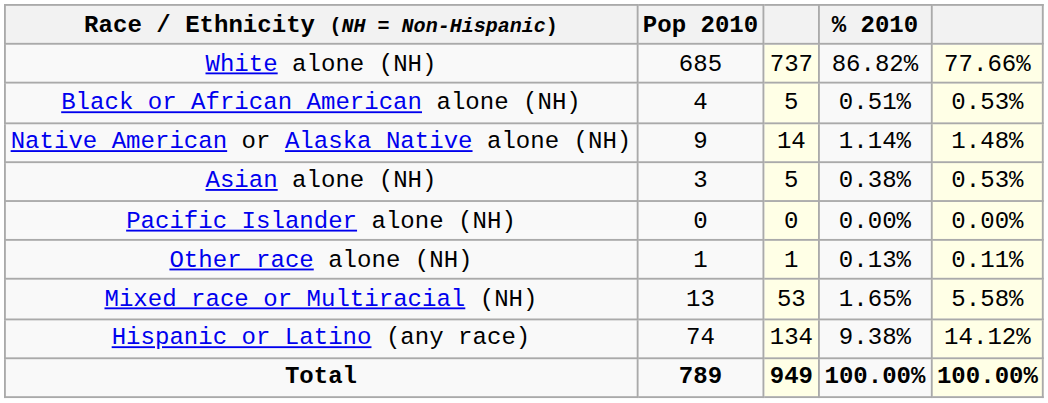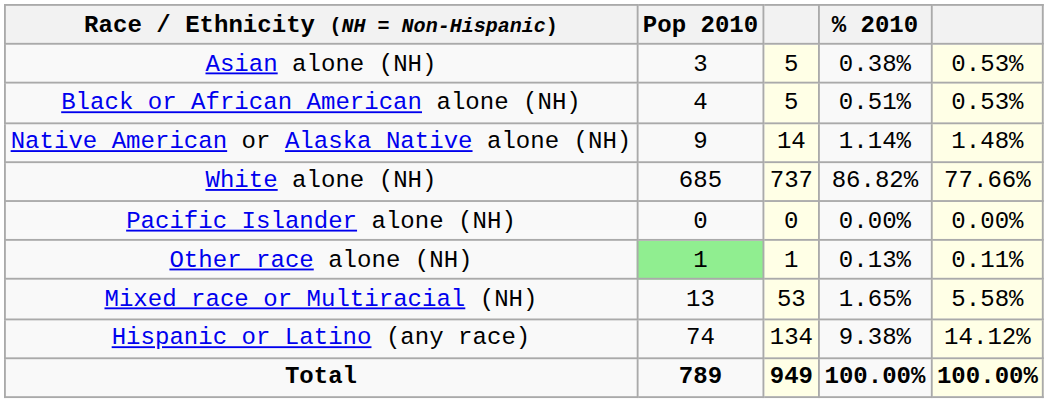rows swapped: (321, 64) <-> (321, 181)
(700, 260) no background -> (700, 260) lightgreen background
